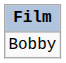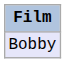(32, 44) no background -> (32, 44) lavender background
